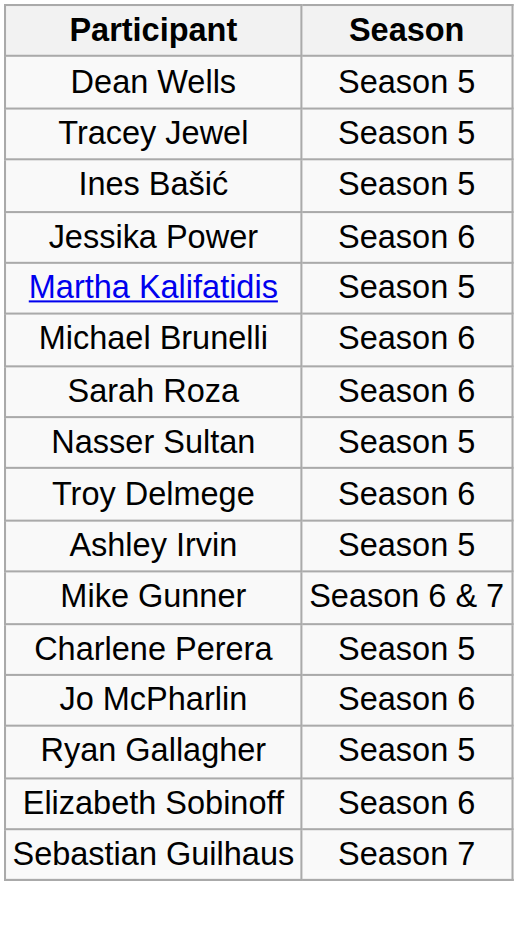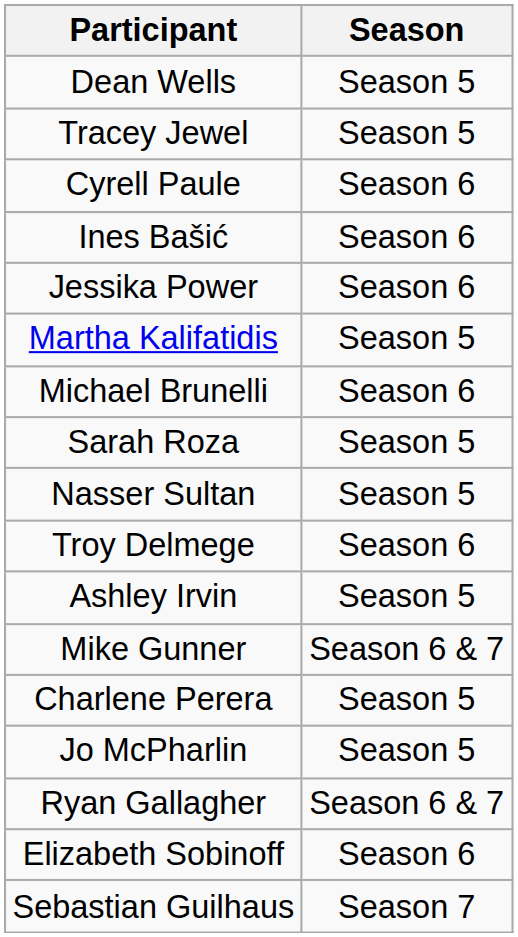+ row: (153, 184)
(407, 184) Season 5 -> (407, 236) Season 6
(407, 390) Season 6 -> (407, 442) Season 5
(407, 699) Season 6 -> (407, 751) Season 5
(407, 751) Season 5 -> (407, 802) Season 6 & 7
